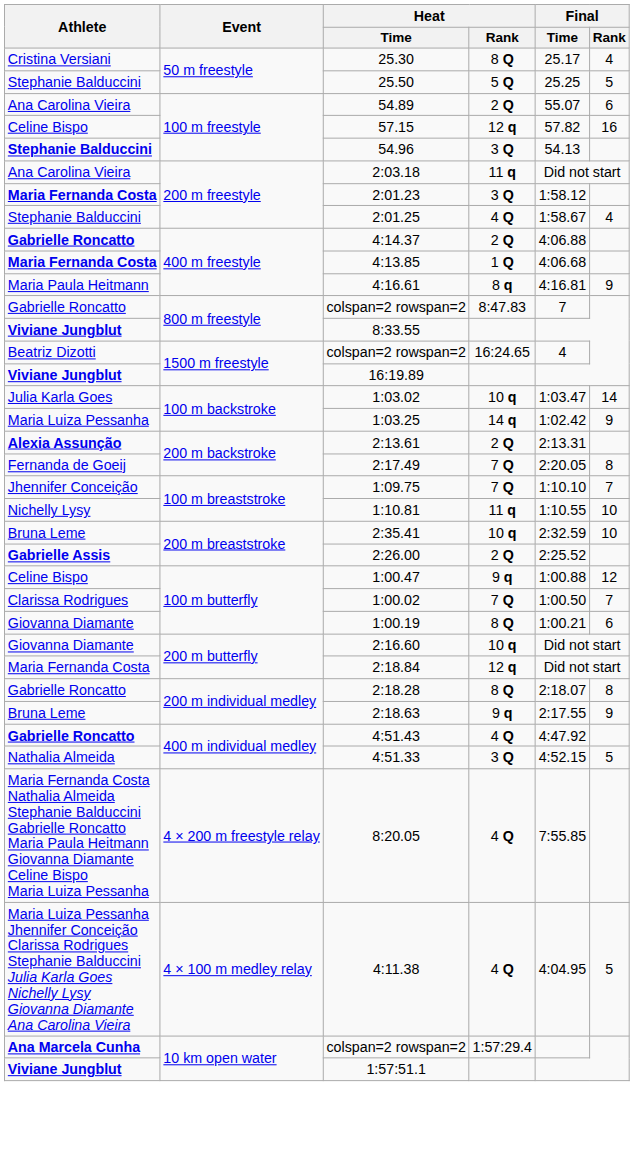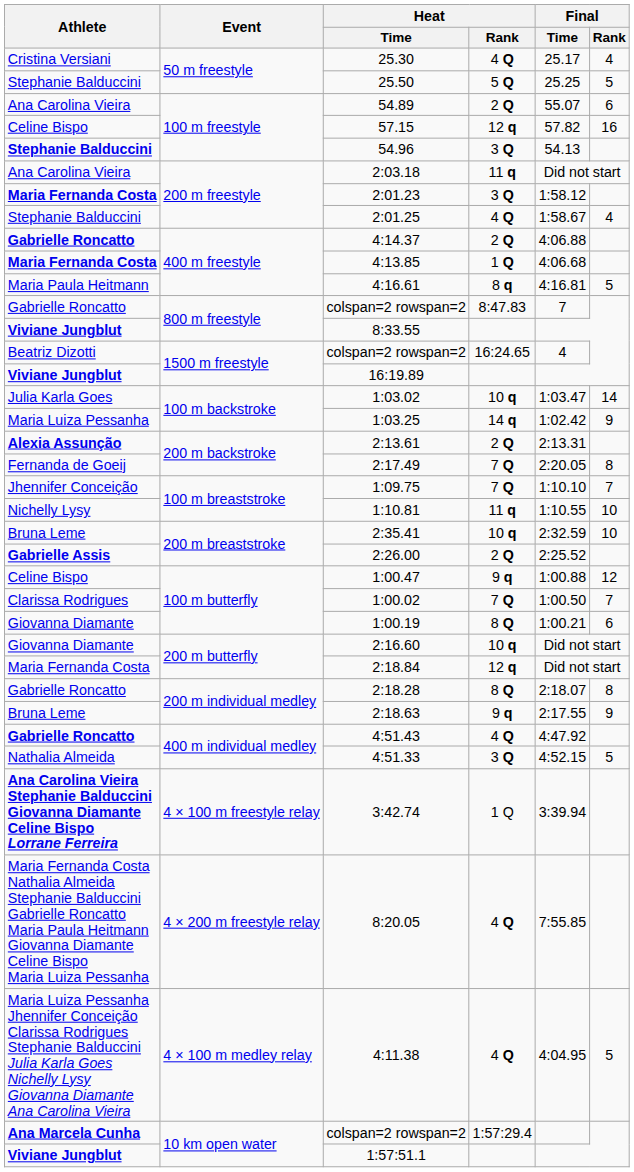(502, 60) 8 Q -> (502, 60) 4 Q
(609, 285) 9 -> (609, 285) 5
+ row: (80, 812)
